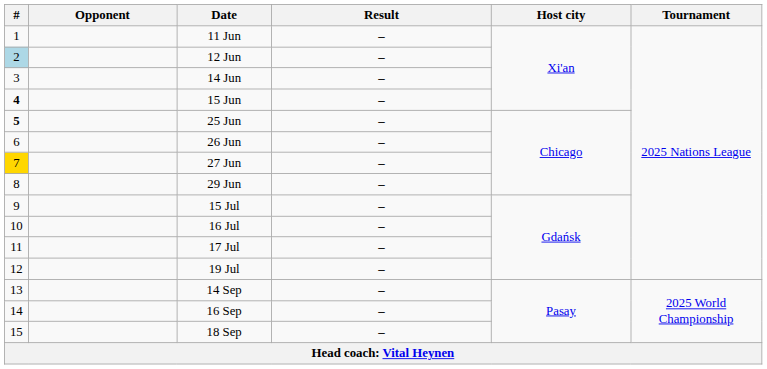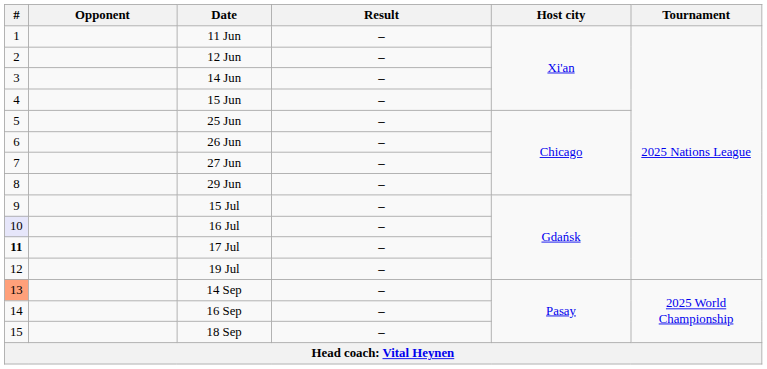(16, 57) lightblue background -> (16, 57) no background
(16, 100) bold -> (16, 100) normal
(16, 121) bold -> (16, 121) normal
(16, 163) gold background -> (16, 163) no background
(16, 226) no background -> (16, 226) lavender background
(16, 247) normal -> (16, 247) bold
(16, 290) no background -> (16, 290) lightsalmon background
